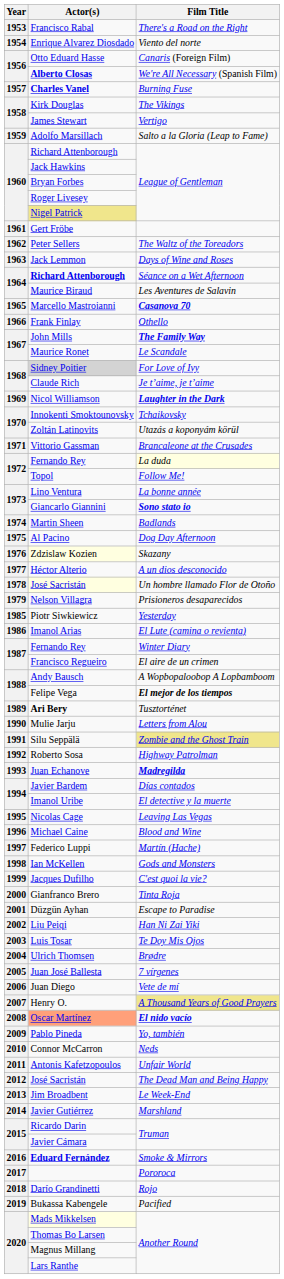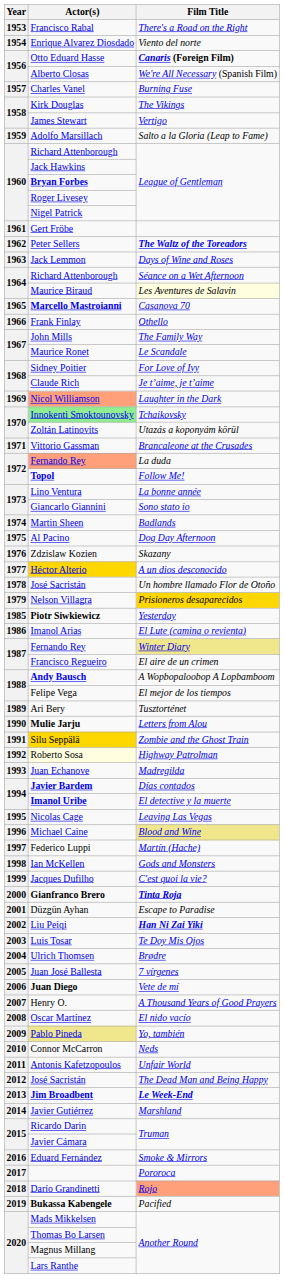(184, 58) normal -> (186, 58) bold
(61, 74) bold -> (60, 74) normal
(60, 89) bold -> (58, 89) normal
(57, 182) normal -> (59, 182) bold
(56, 213) khaki background -> (56, 213) no background
(191, 244) normal -> (193, 244) bold
(78, 275) bold -> (74, 275) normal
(187, 290) no background -> (187, 290) lightyellow background
(73, 306) normal -> (76, 306) bold
(165, 306) bold -> (164, 306) normal
(172, 337) bold -> (170, 337) normal
(58, 368) lightgrey background -> (58, 368) no background
(65, 399) no background -> (65, 399) lightsalmon background
(182, 399) bold -> (180, 399) normal
(82, 414) no background -> (82, 414) lightgreen background
(58, 461) no background -> (58, 461) lightsalmon background
(155, 461) lightyellow background -> (155, 461) no background
(42, 476) normal -> (42, 476) bold
(165, 507) bold -> (164, 507) normal
(64, 553) lightyellow background -> (64, 553) no background
(59, 569) no background -> (59, 569) gold background
(58, 584) lightyellow background -> (58, 584) no background
(190, 600) no background -> (190, 600) gold background
(64, 615) normal -> (65, 615) bold
(164, 646) no background -> (164, 646) khaki background
(57, 677) normal -> (58, 677) bold
(186, 693) bold -> (185, 693) normal
(49, 708) bold -> (48, 708) normal
(53, 724) normal -> (55, 724) bold
(55, 739) no background -> (55, 739) gold background
(194, 739) khaki background -> (194, 739) no background
(57, 755) no background -> (57, 755) lightyellow background
(162, 770) bold -> (161, 770) normal
(59, 786) normal -> (62, 786) bold
(57, 801) normal -> (59, 801) bold
(170, 832) no background -> (170, 832) khaki background
(65, 894) normal -> (68, 894) bold
(159, 894) normal -> (160, 894) bold
(169, 925) normal -> (171, 925) bold
(53, 987) normal -> (54, 987) bold
(208, 1002) khaki background -> (208, 1002) no background
(61, 1018) lightsalmon background -> (61, 1018) no background
(165, 1018) bold -> (165, 1018) normal
(56, 1033) no background -> (56, 1033) khaki background
(59, 1095) normal -> (62, 1095) bold
(164, 1095) normal -> (166, 1095) bold
(70, 1157) bold -> (66, 1157) normal
(148, 1188) no background -> (148, 1188) lightsalmon background
(69, 1204) normal -> (71, 1204) bold
(63, 1219) lightyellow background -> (63, 1219) no background
